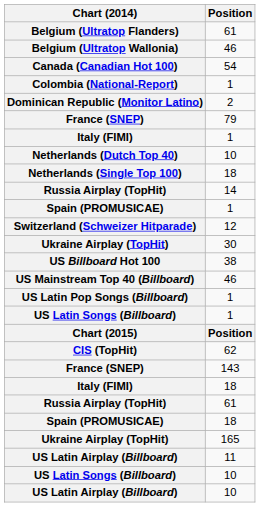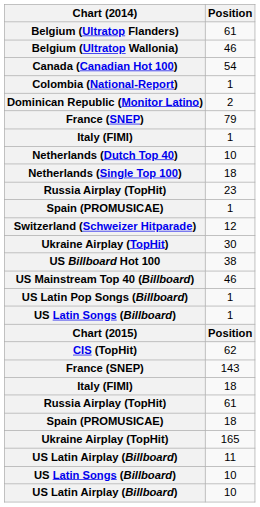(230, 191) 14 -> (230, 191) 23
